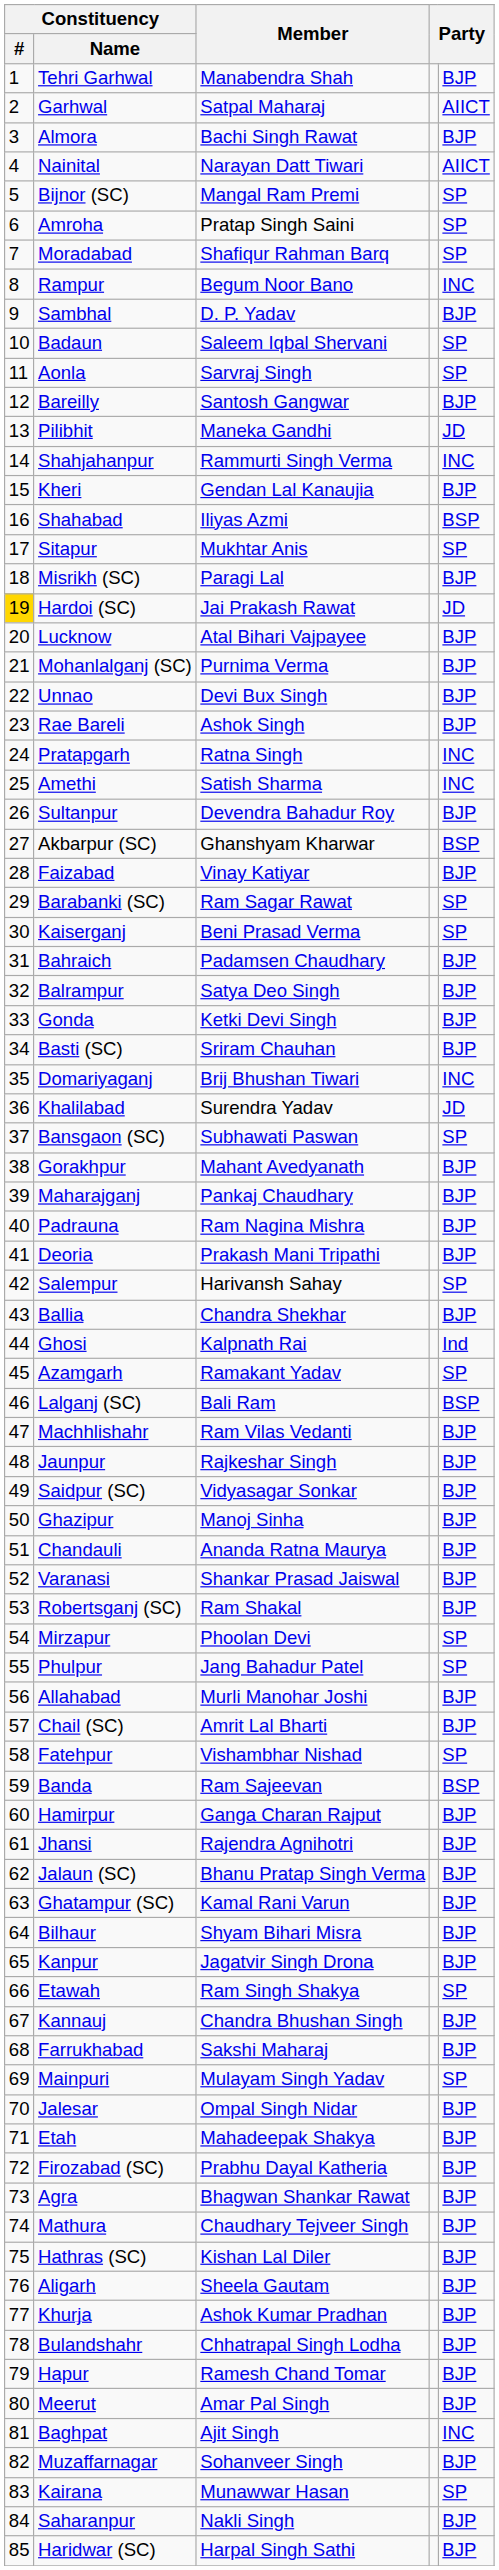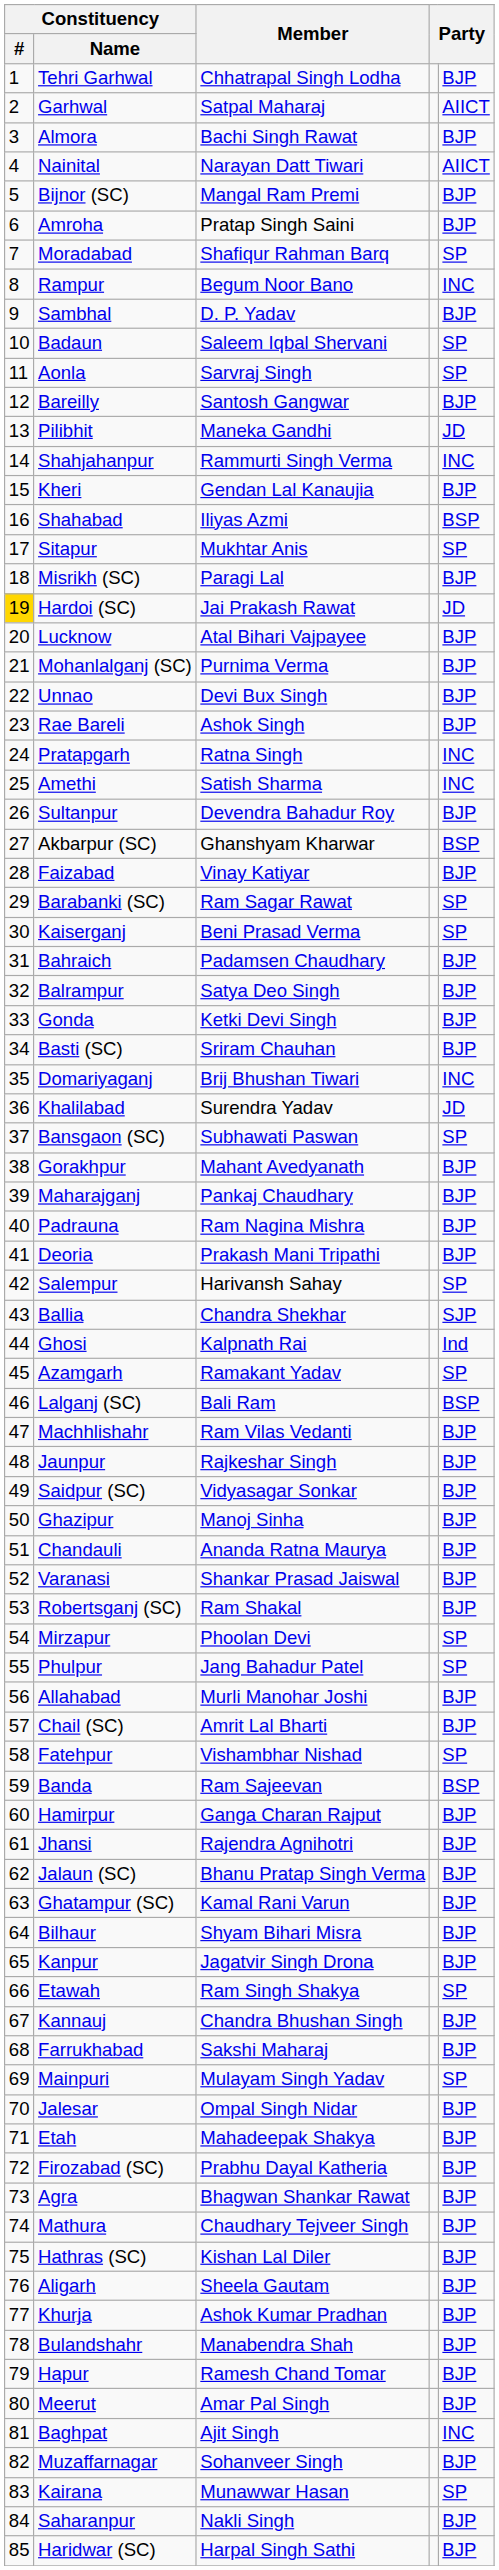(277, 78) Manabendra Shah -> (300, 78) Chhatrapal Singh Lodha
(455, 195) SP -> (459, 195) BJP
(455, 225) SP -> (459, 225) BJP
(459, 1314) BJP -> (459, 1314) SJP
(300, 2344) Chhatrapal Singh Lodha -> (277, 2344) Manabendra Shah
